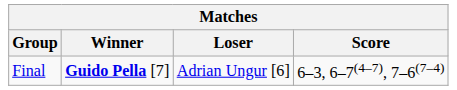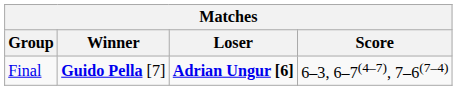(233, 70) normal -> (233, 70) bold
